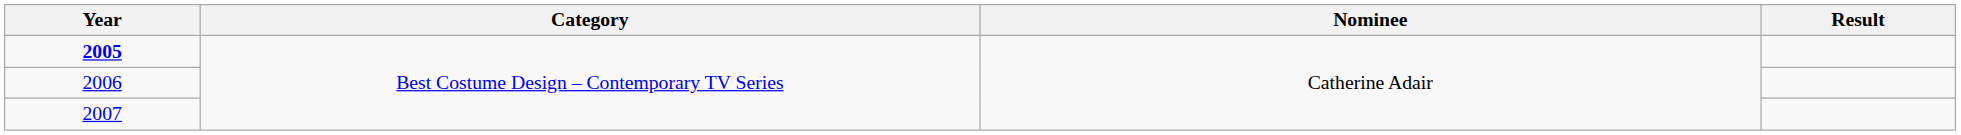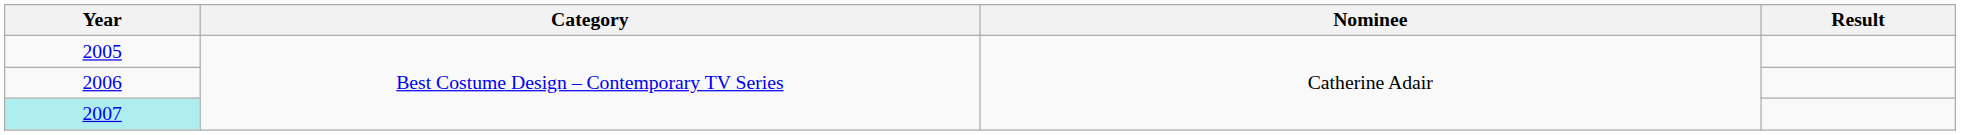(102, 51) bold -> (102, 51) normal
(102, 113) no background -> (102, 113) paleturquoise background
